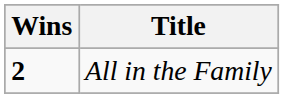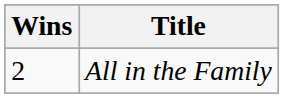(18, 70) bold -> (18, 70) normal
